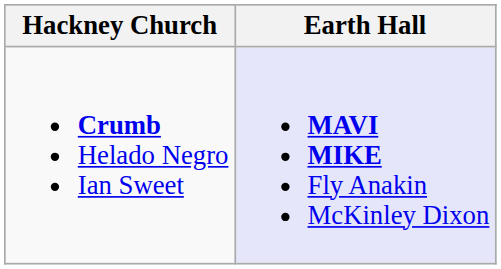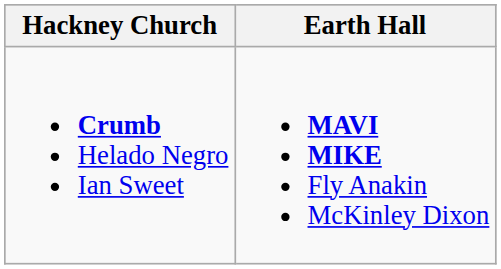(365, 170) lavender background -> (365, 170) no background
